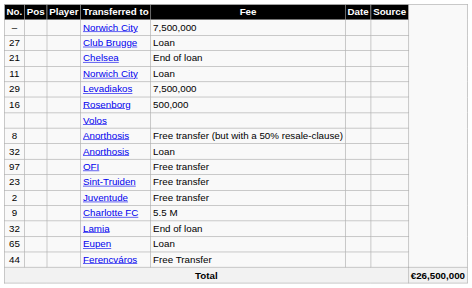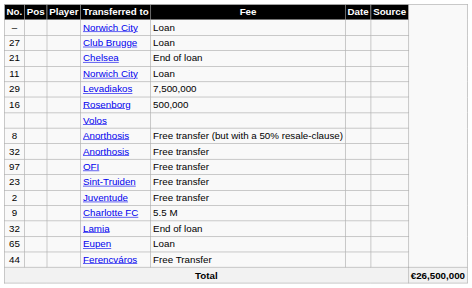(175, 27) 7,500,000 -> (164, 27) Loan
(164, 151) Loan -> (181, 151) Free transfer
